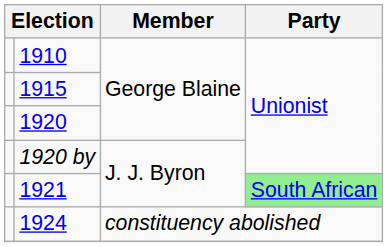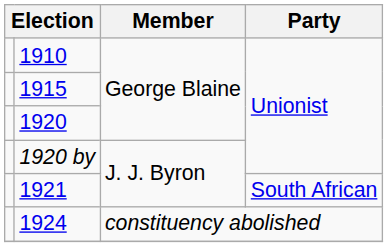(314, 190) lightgreen background -> (314, 190) no background
